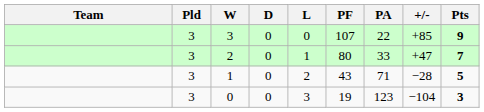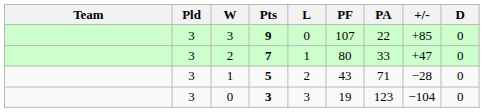columns swapped: (268, 14) <-> (460, 14)
